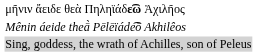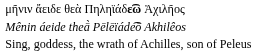(128, 44) lightgrey background -> (128, 44) no background
